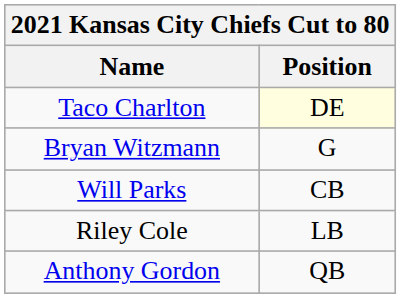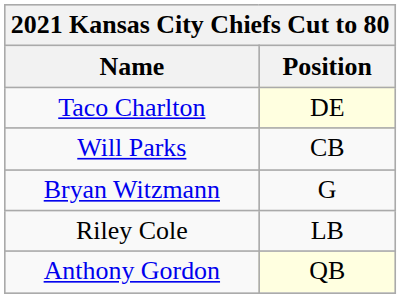rows swapped: (132, 189) <-> (132, 148)
(327, 271) no background -> (327, 271) lightyellow background
